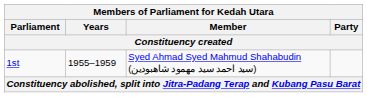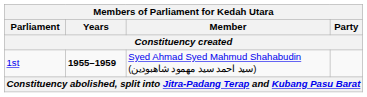(92, 63) normal -> (92, 63) bold
